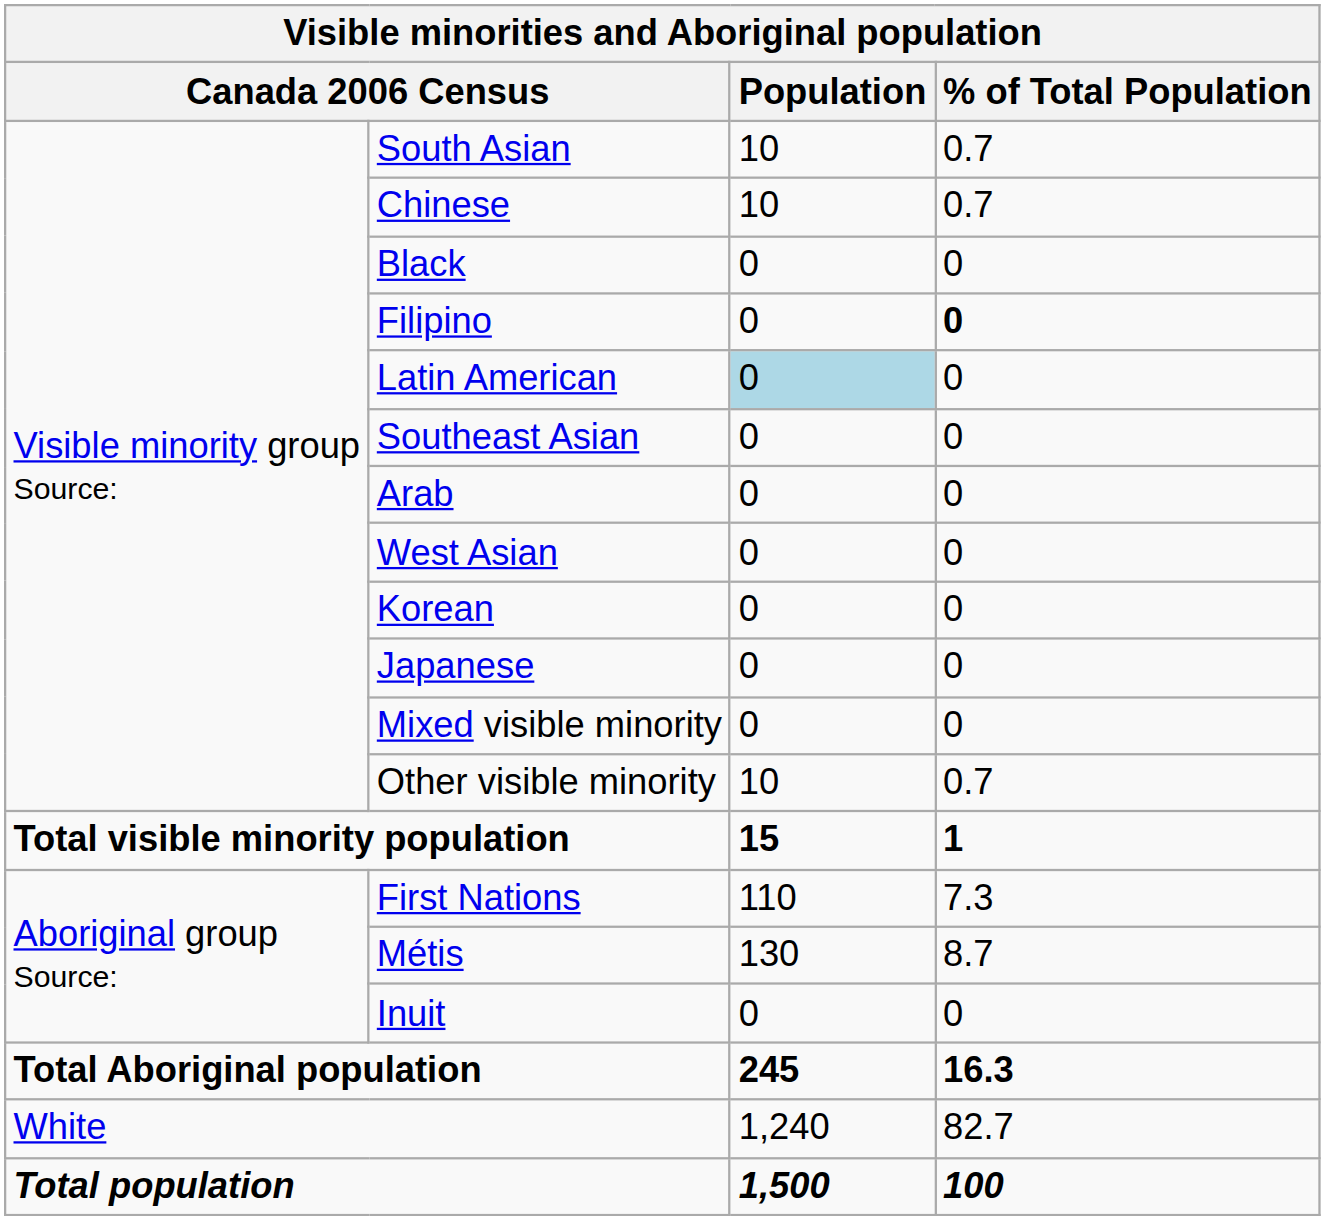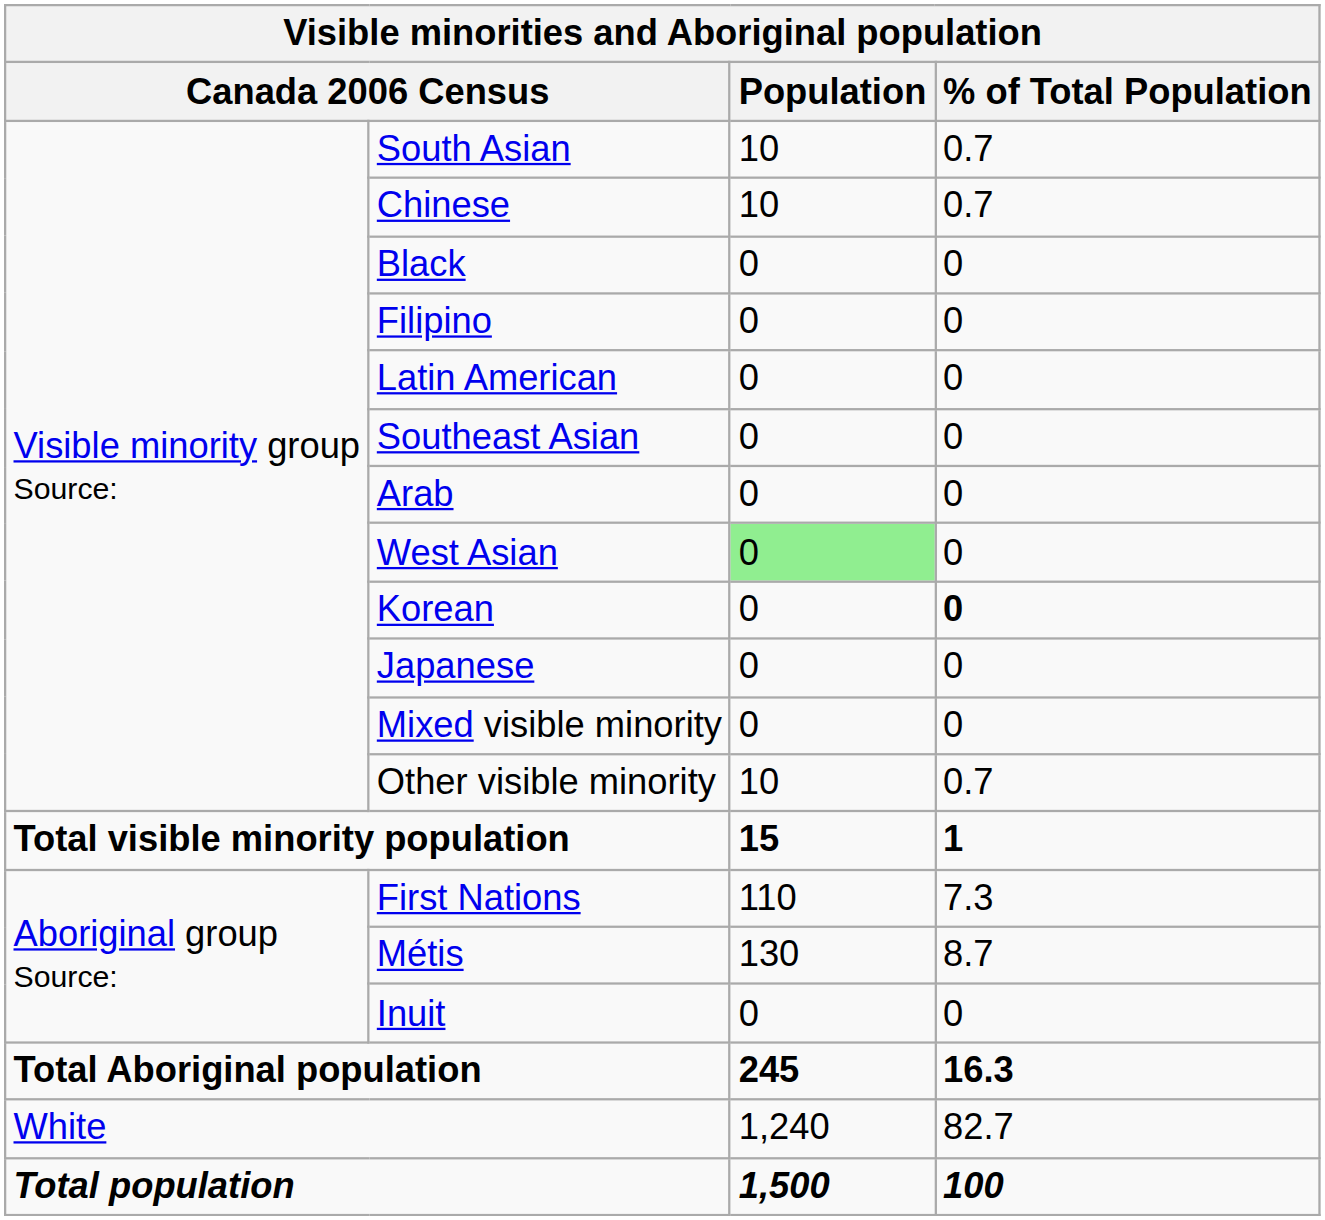(953, 321) bold -> (953, 321) normal
(749, 378) lightblue background -> (749, 378) no background
(749, 551) no background -> (749, 551) lightgreen background
(953, 609) normal -> (953, 609) bold
